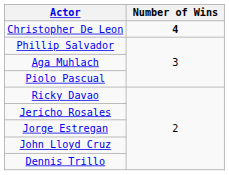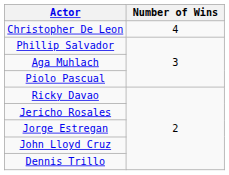(175, 29) bold -> (175, 29) normal
